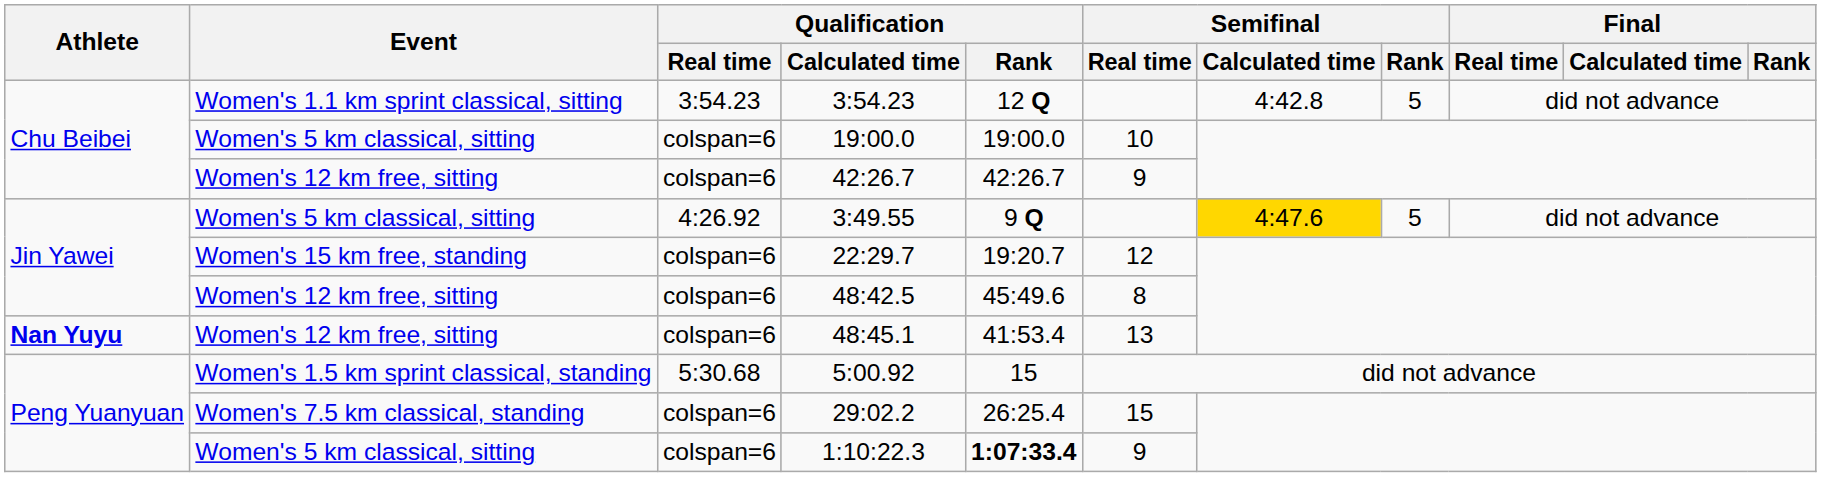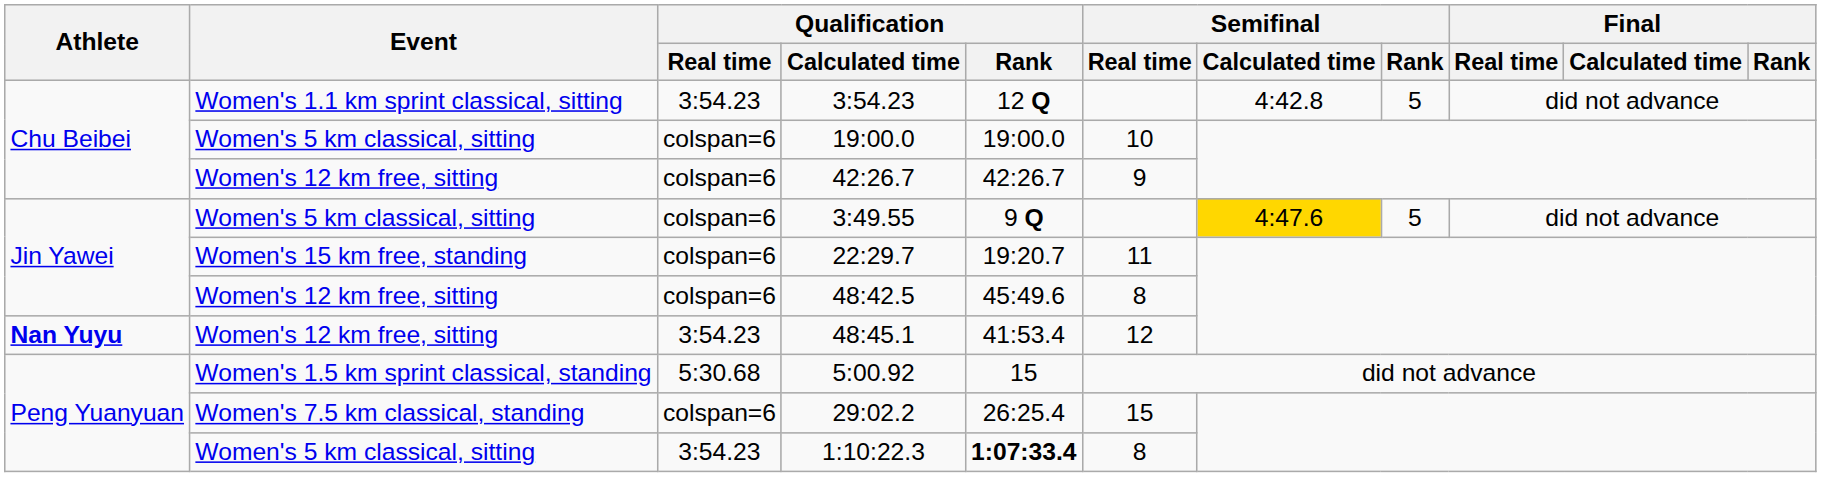(719, 217) 4:26.92 -> (719, 217) colspan=6
(1140, 256) 12 -> (1140, 256) 11
(719, 334) colspan=6 -> (719, 334) 3:54.23
(1140, 334) 13 -> (1140, 334) 12
(719, 451) colspan=6 -> (719, 451) 3:54.23
(1140, 451) 9 -> (1140, 451) 8
